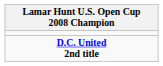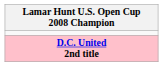(82, 48) no background -> (82, 48) pink background
